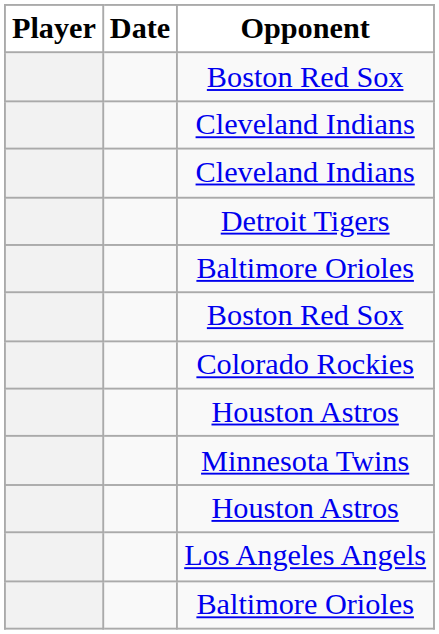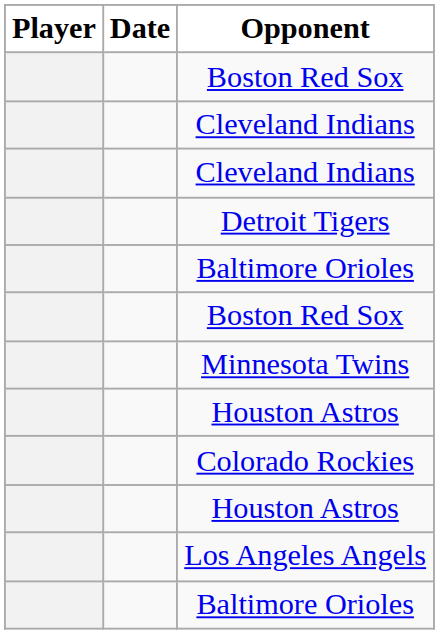rows swapped: (54, 461) <-> (54, 365)
